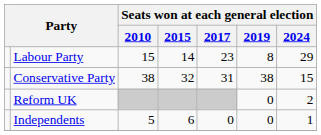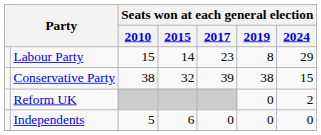(227, 78) 31 -> (227, 78) 39
(310, 120) 1 -> (310, 120) 0
